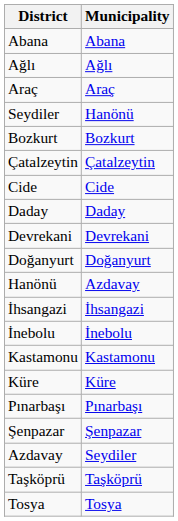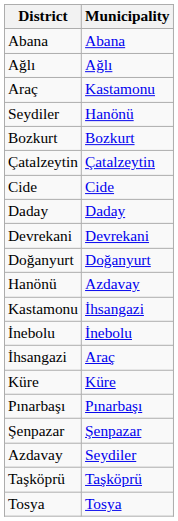(100, 89) Araç -> (120, 89) Kastamonu
(37, 308) İhsangazi -> (43, 308) Kastamonu
(43, 357) Kastamonu -> (37, 357) İhsangazi
(120, 357) Kastamonu -> (100, 357) Araç
